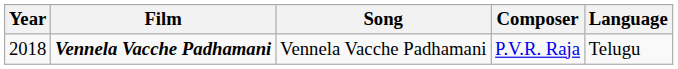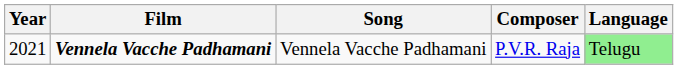(28, 49) 2018 -> (28, 49) 2021
(615, 49) no background -> (615, 49) lightgreen background
